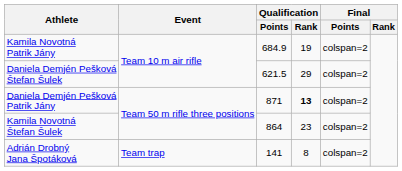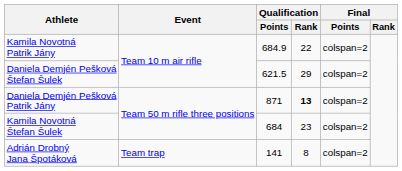(306, 48) 19 -> (306, 48) 22
(274, 127) 864 -> (274, 127) 684
